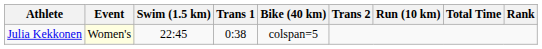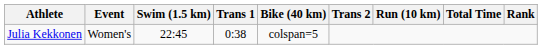(109, 34) lightyellow background -> (109, 34) no background
